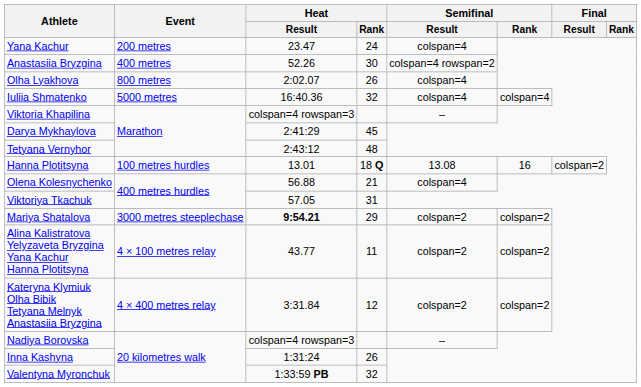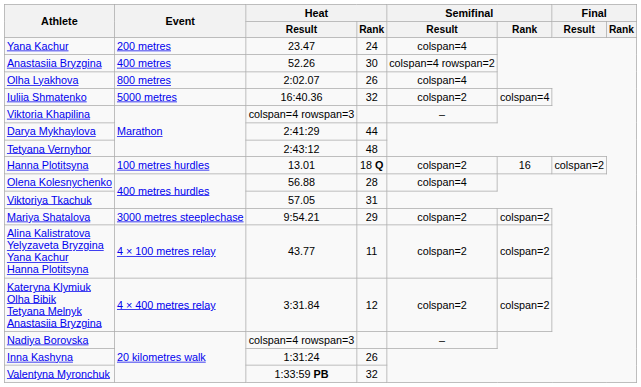(442, 98) colspan=4 -> (442, 98) colspan=2
(372, 132) 45 -> (372, 132) 44
(442, 166) 13.08 -> (442, 166) colspan=2
(372, 183) 21 -> (372, 183) 28
(301, 217) bold -> (301, 217) normal
